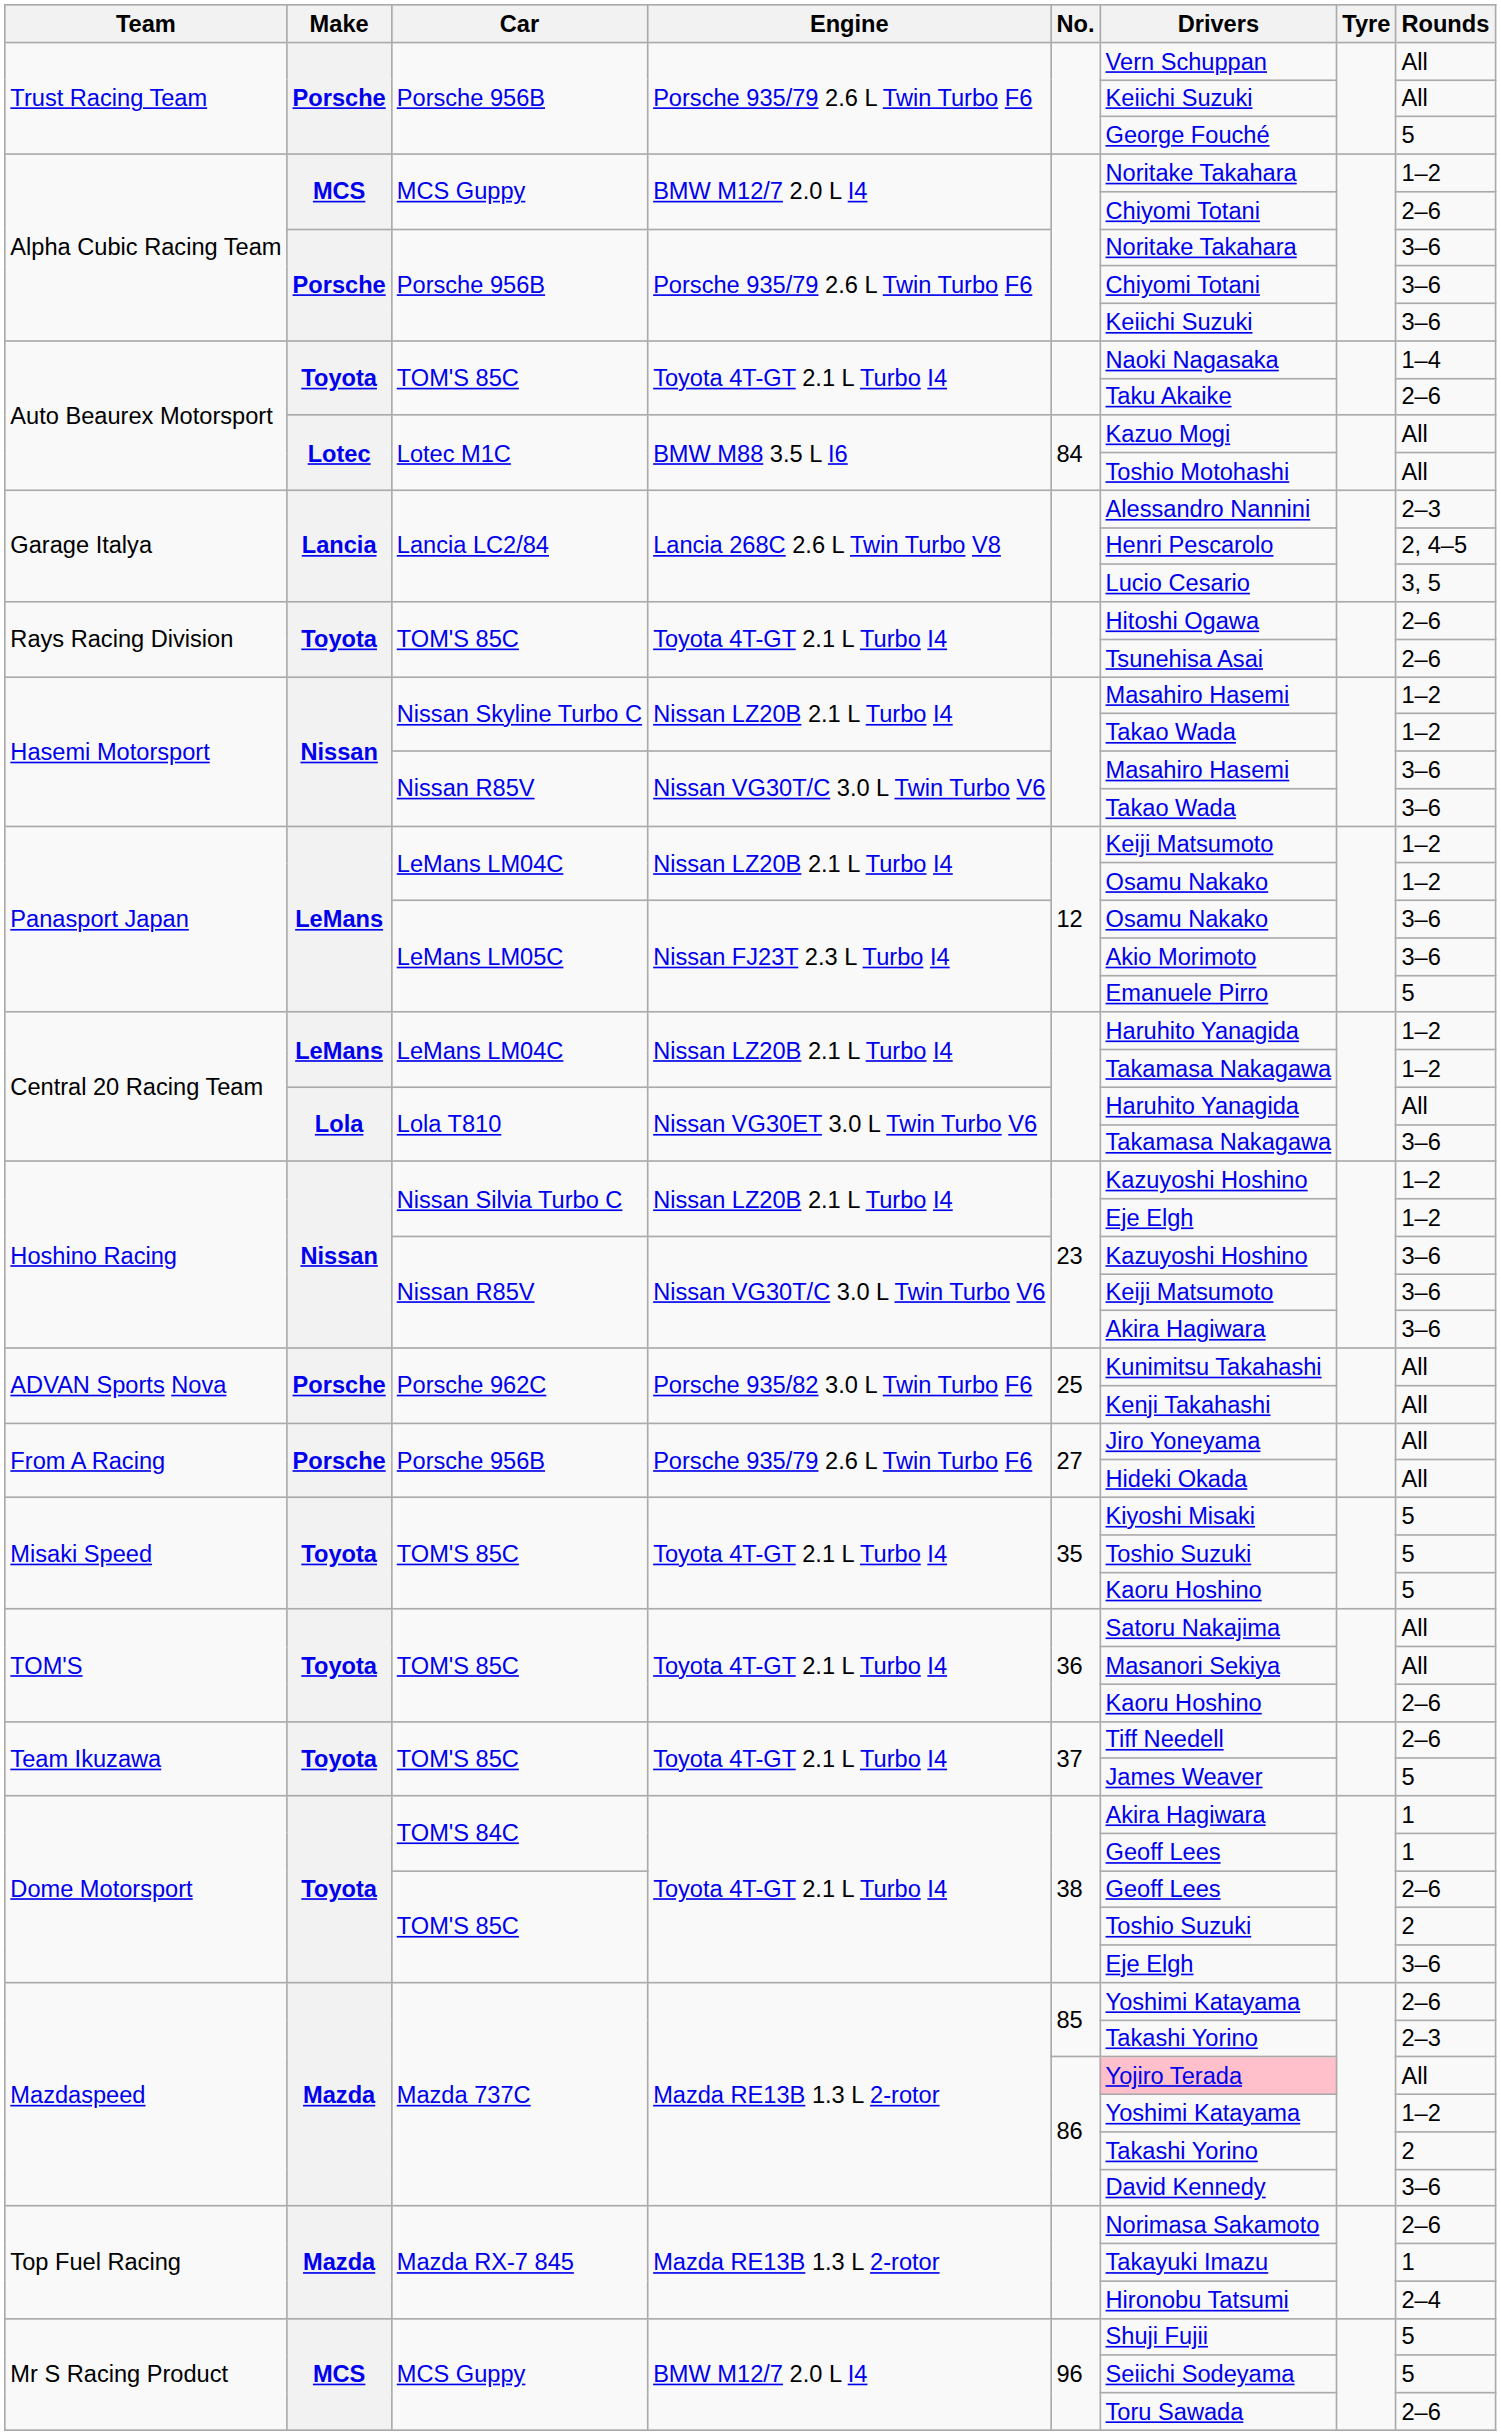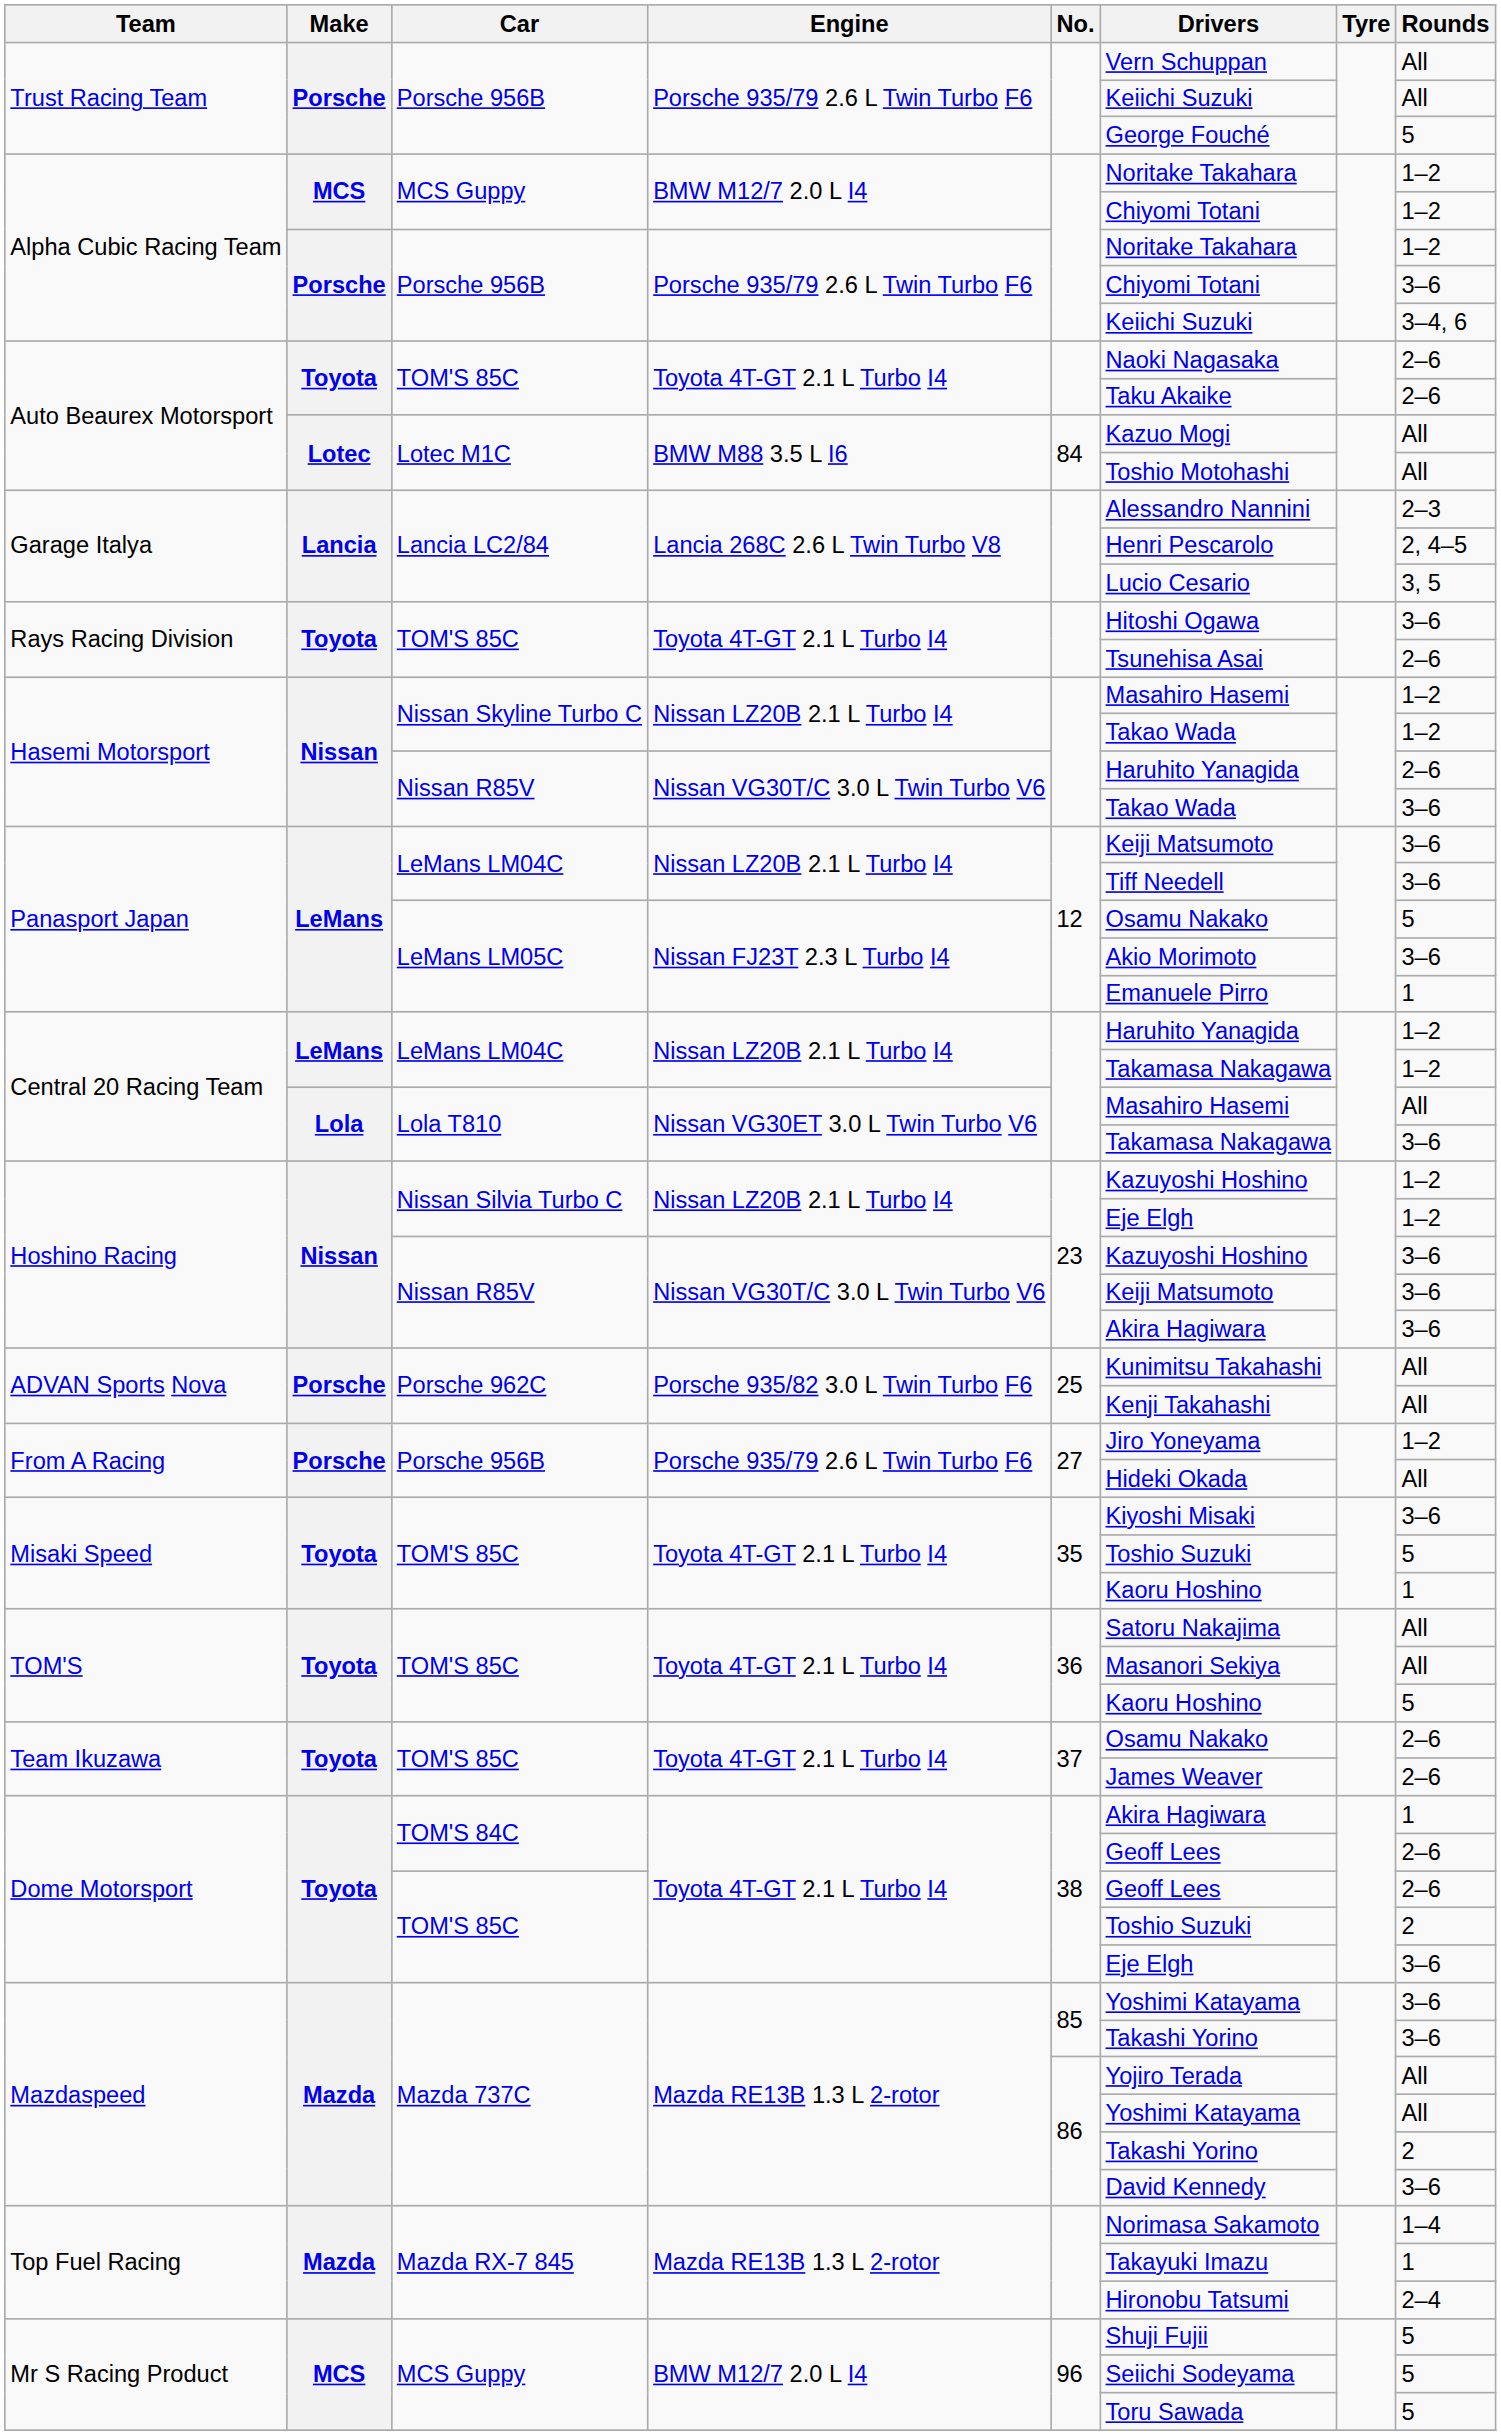(1421, 210) 2–6 -> (1421, 210) 1–2
(1421, 248) 3–6 -> (1421, 248) 1–2
(1421, 322) 3–6 -> (1434, 322) 3–4, 6
(1421, 360) 1–4 -> (1421, 360) 2–6
(1421, 621) 2–6 -> (1421, 621) 3–6
(1197, 770) Masahiro Hasemi -> (1202, 770) Haruhito Yanagida
(1421, 770) 3–6 -> (1421, 770) 2–6
(1421, 845) 1–2 -> (1421, 845) 3–6
(1187, 882) Osamu Nakako -> (1165, 882) Tiff Needell
(1421, 882) 1–2 -> (1421, 882) 3–6
(1421, 919) 3–6 -> (1408, 919) 5
(1408, 994) 5 -> (1408, 994) 1
(1202, 1106) Haruhito Yanagida -> (1197, 1106) Masahiro Hasemi
(1415, 1442) All -> (1421, 1442) 1–2
(1408, 1516) 5 -> (1421, 1516) 3–6
(1408, 1591) 5 -> (1408, 1591) 1
(1421, 1703) 2–6 -> (1408, 1703) 5
(1165, 1740) Tiff Needell -> (1187, 1740) Osamu Nakako
(1408, 1777) 5 -> (1421, 1777) 2–6
(1408, 1852) 1 -> (1421, 1852) 2–6
(1421, 2001) 2–6 -> (1421, 2001) 3–6
(1421, 2039) 2–3 -> (1421, 2039) 3–6
(1174, 2076) pink background -> (1174, 2076) no background
(1421, 2113) 1–2 -> (1415, 2113) All
(1421, 2225) 2–6 -> (1421, 2225) 1–4
(1421, 2412) 2–6 -> (1408, 2412) 5
